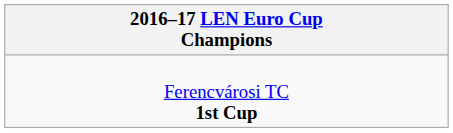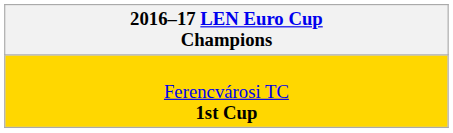(226, 101) no background -> (226, 101) gold background
